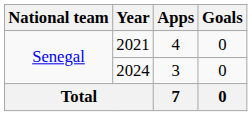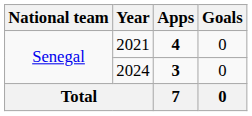(176, 44) normal -> (176, 44) bold
(176, 70) normal -> (176, 70) bold
